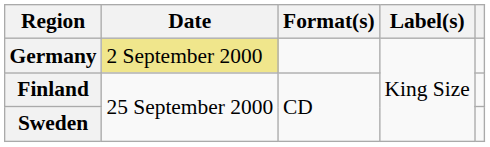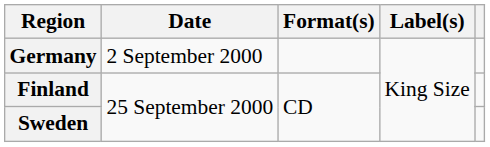(184, 55) khaki background -> (184, 55) no background
